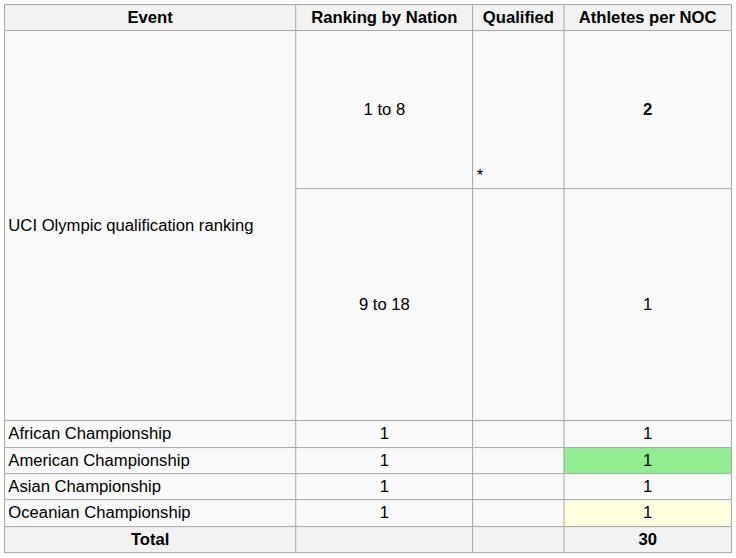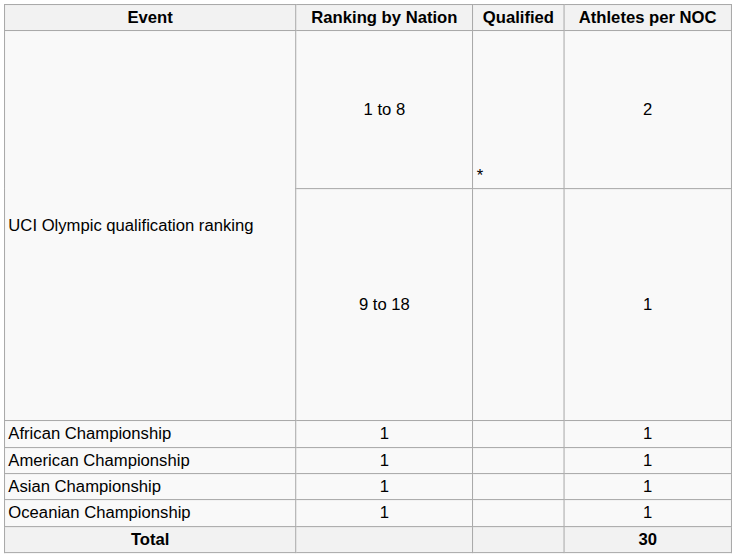(648, 109) bold -> (648, 109) normal
(648, 460) lightgreen background -> (648, 460) no background
(648, 512) lightyellow background -> (648, 512) no background
